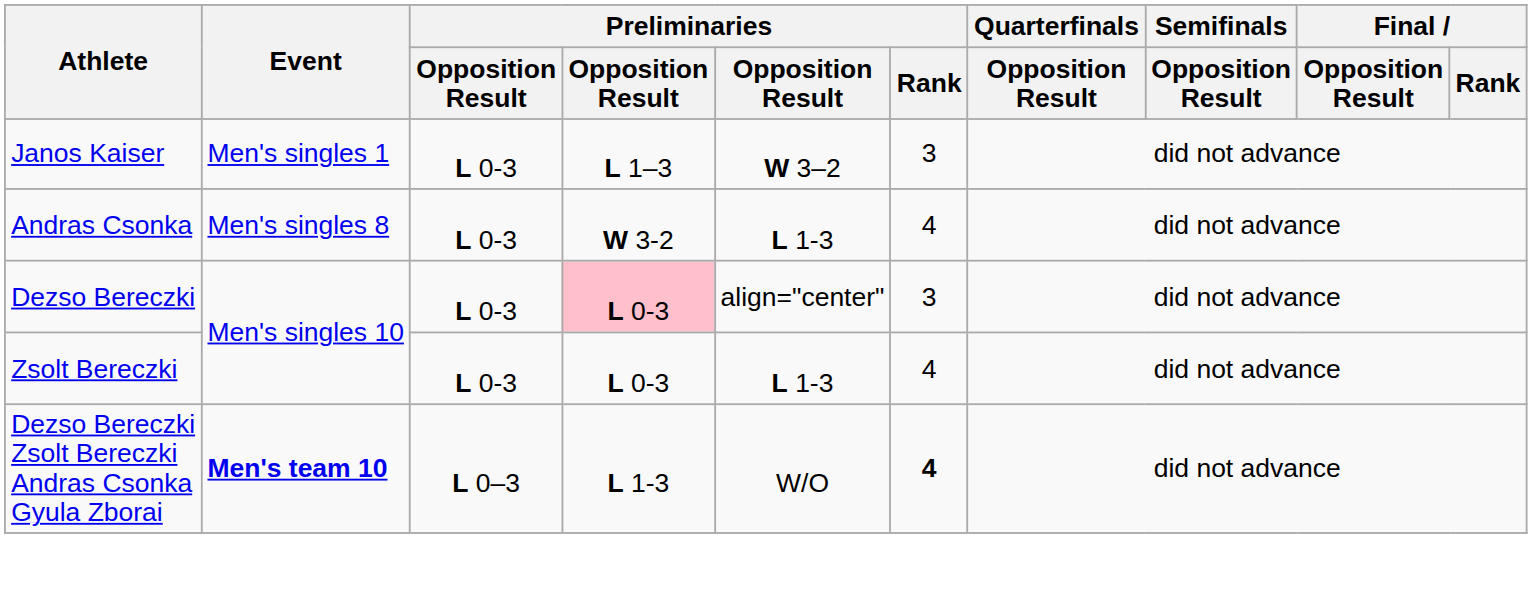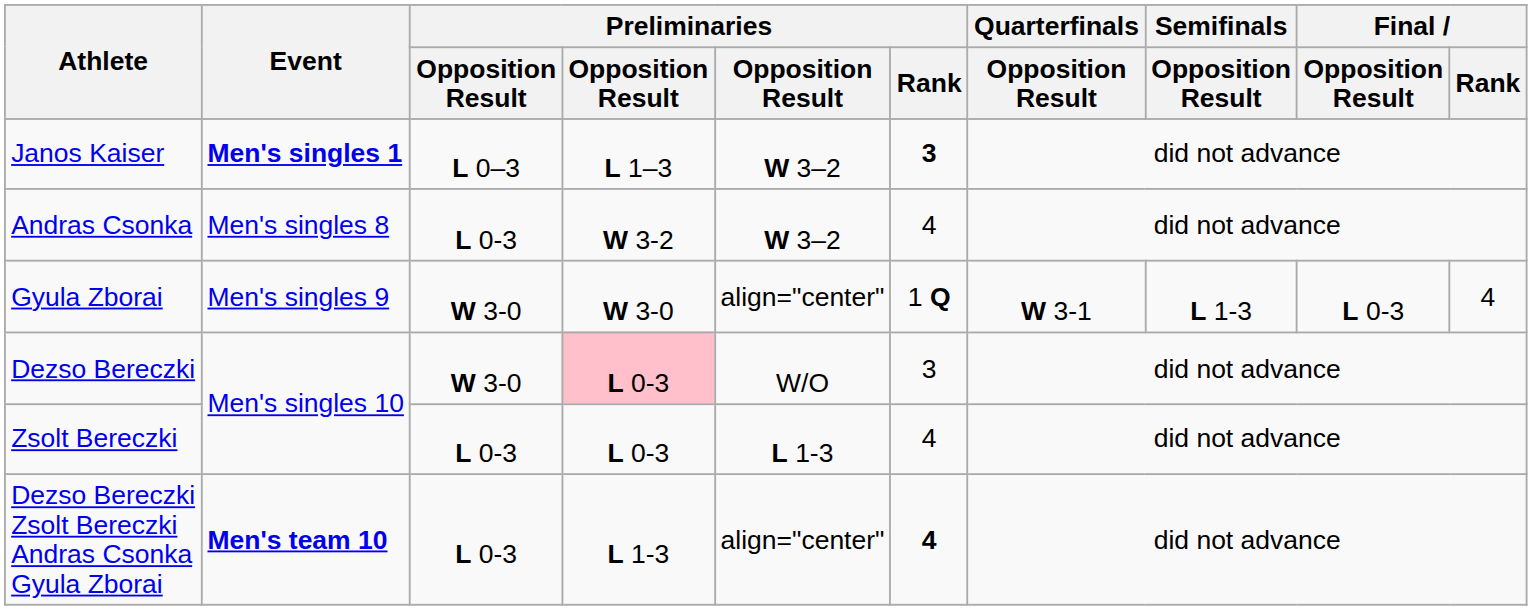(298, 154) normal -> (305, 154) bold
(486, 169) L 0-3 -> (486, 169) L 0–3
(929, 154) normal -> (929, 154) bold
(803, 240) L 1-3 -> (803, 240) W 3–2
+ row: (87, 297)
(486, 311) L 0-3 -> (486, 383) W 3-0
(803, 297) align="center" -> (803, 383) W/O
(486, 483) L 0–3 -> (486, 555) L 0-3
(803, 483) W/O -> (803, 540) align="center"
